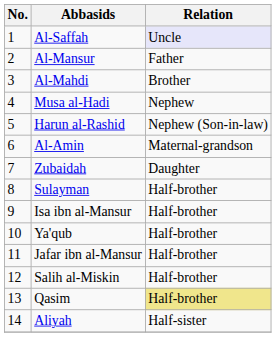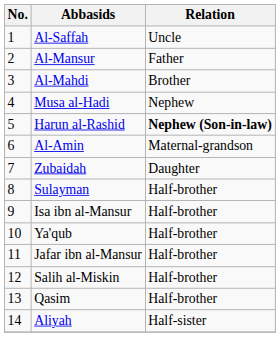(165, 37) lavender background -> (165, 37) no background
(208, 124) normal -> (210, 124) bold
(183, 299) khaki background -> (183, 299) no background
